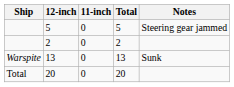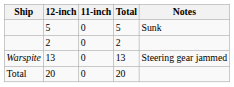(184, 27) Steering gear jammed -> (152, 27) Sunk
(152, 58) Sunk -> (184, 58) Steering gear jammed
